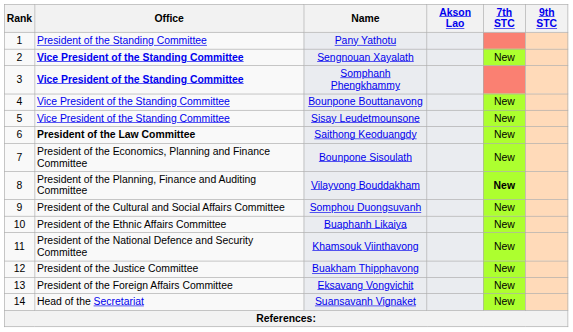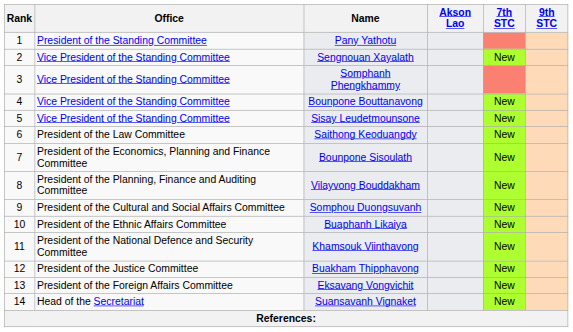(140, 57) bold -> (133, 57) normal
(140, 79) bold -> (133, 79) normal
(116, 135) bold -> (111, 135) normal
(504, 185) bold -> (504, 185) normal
